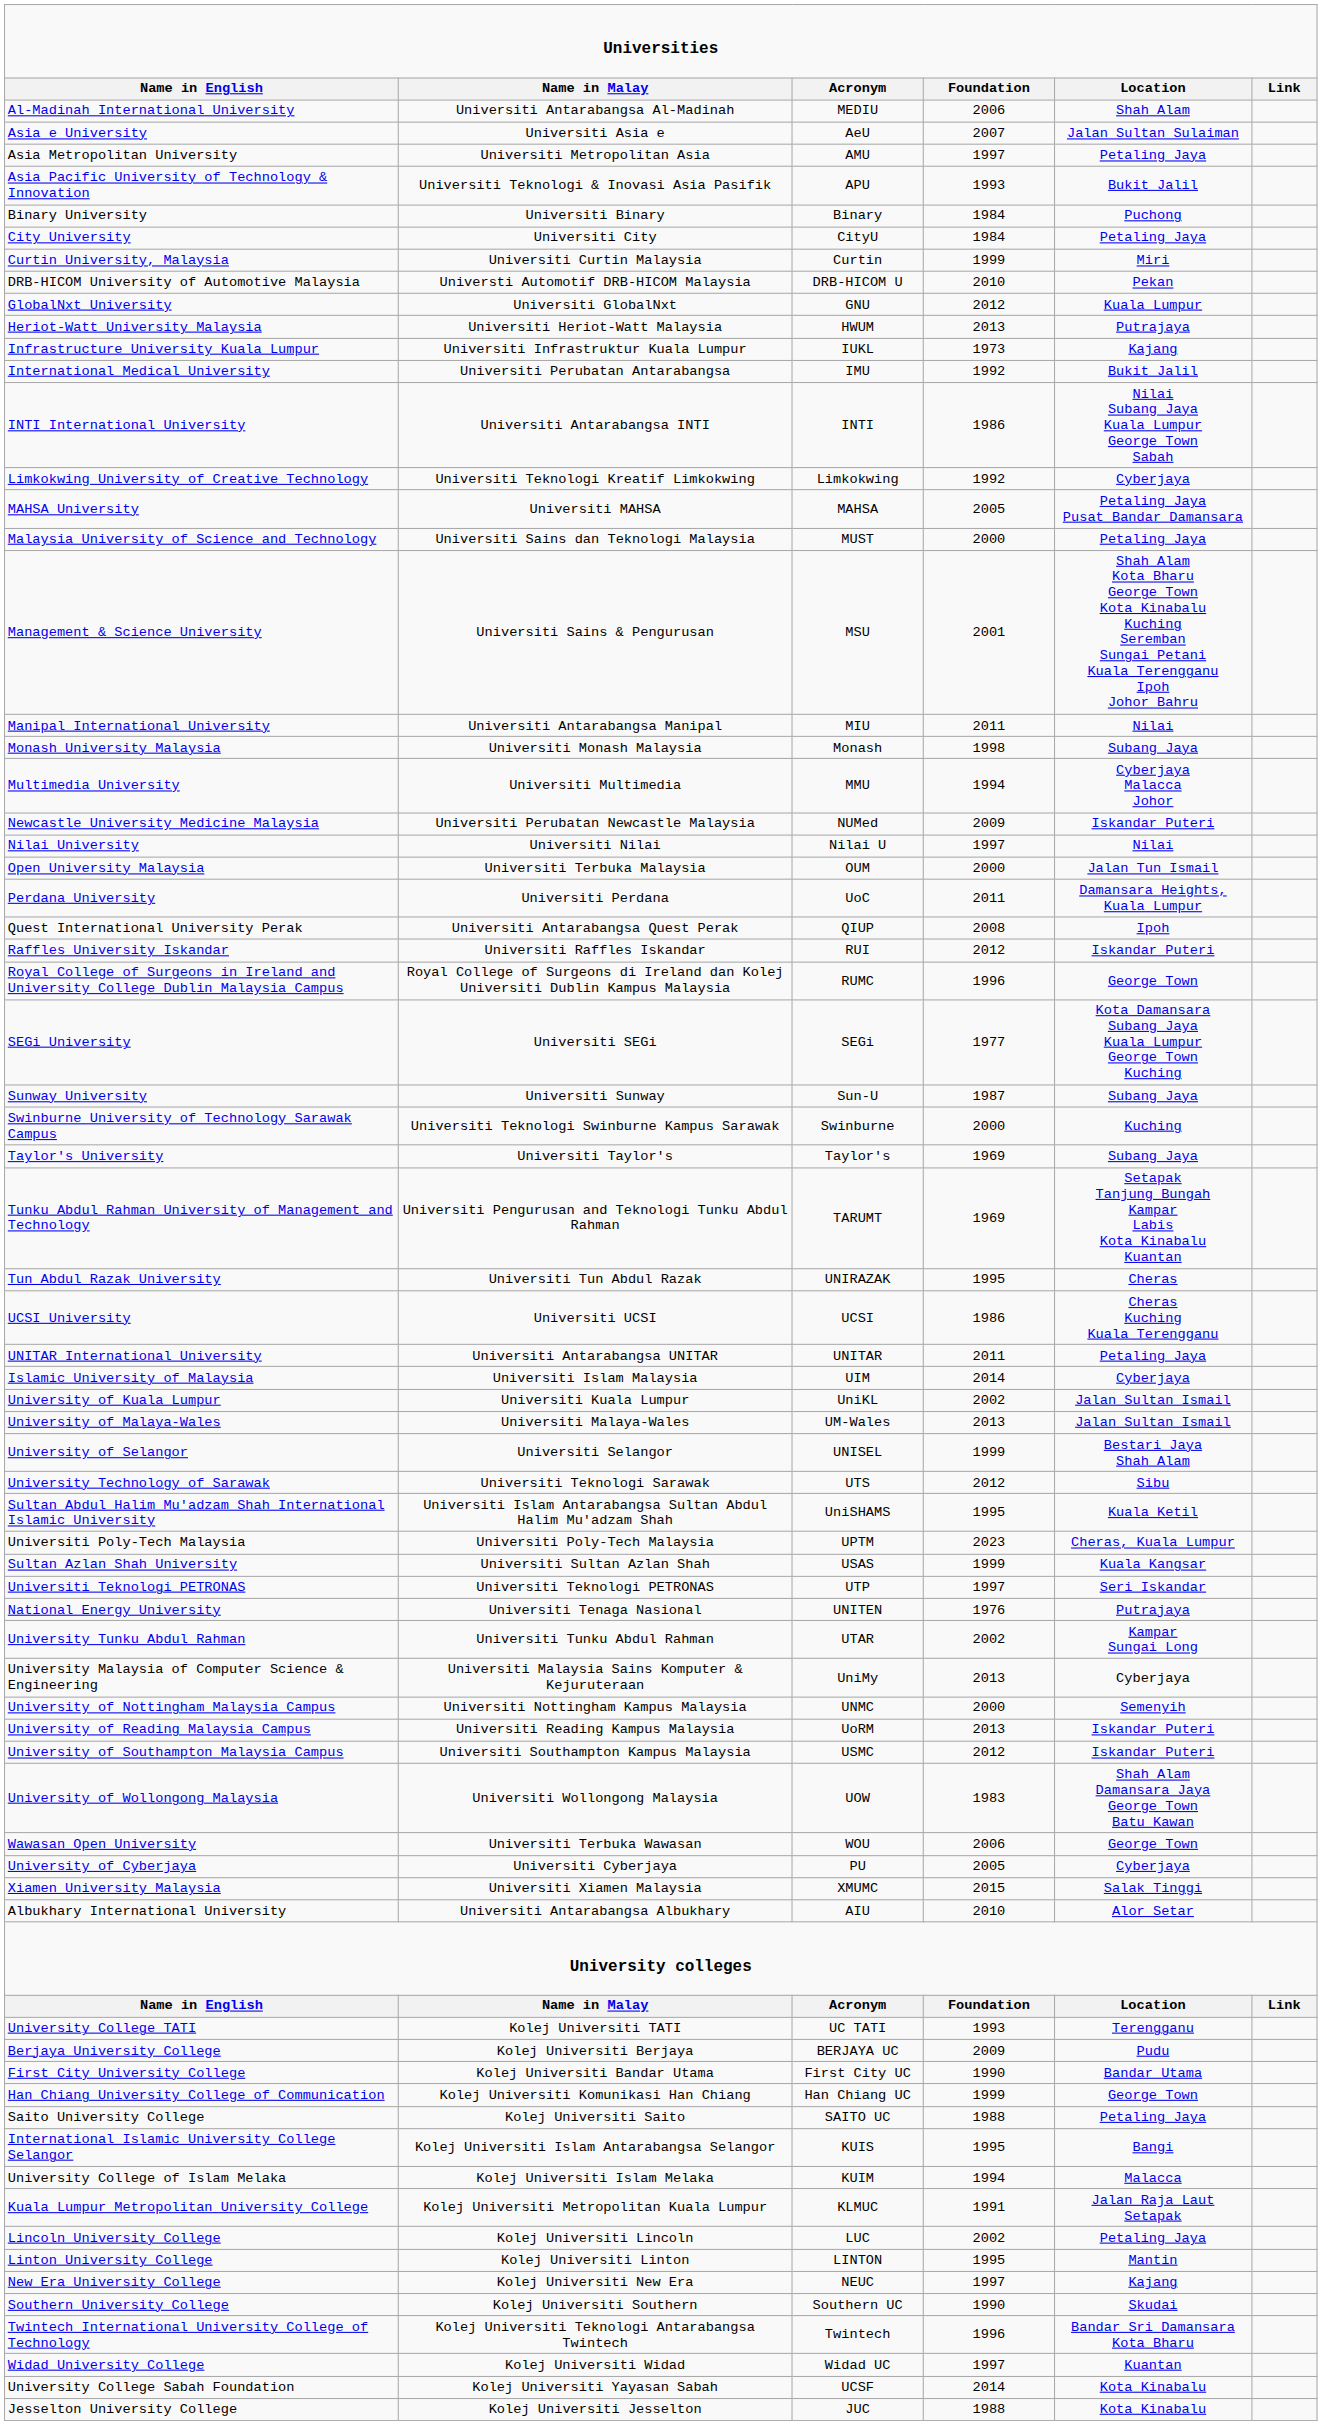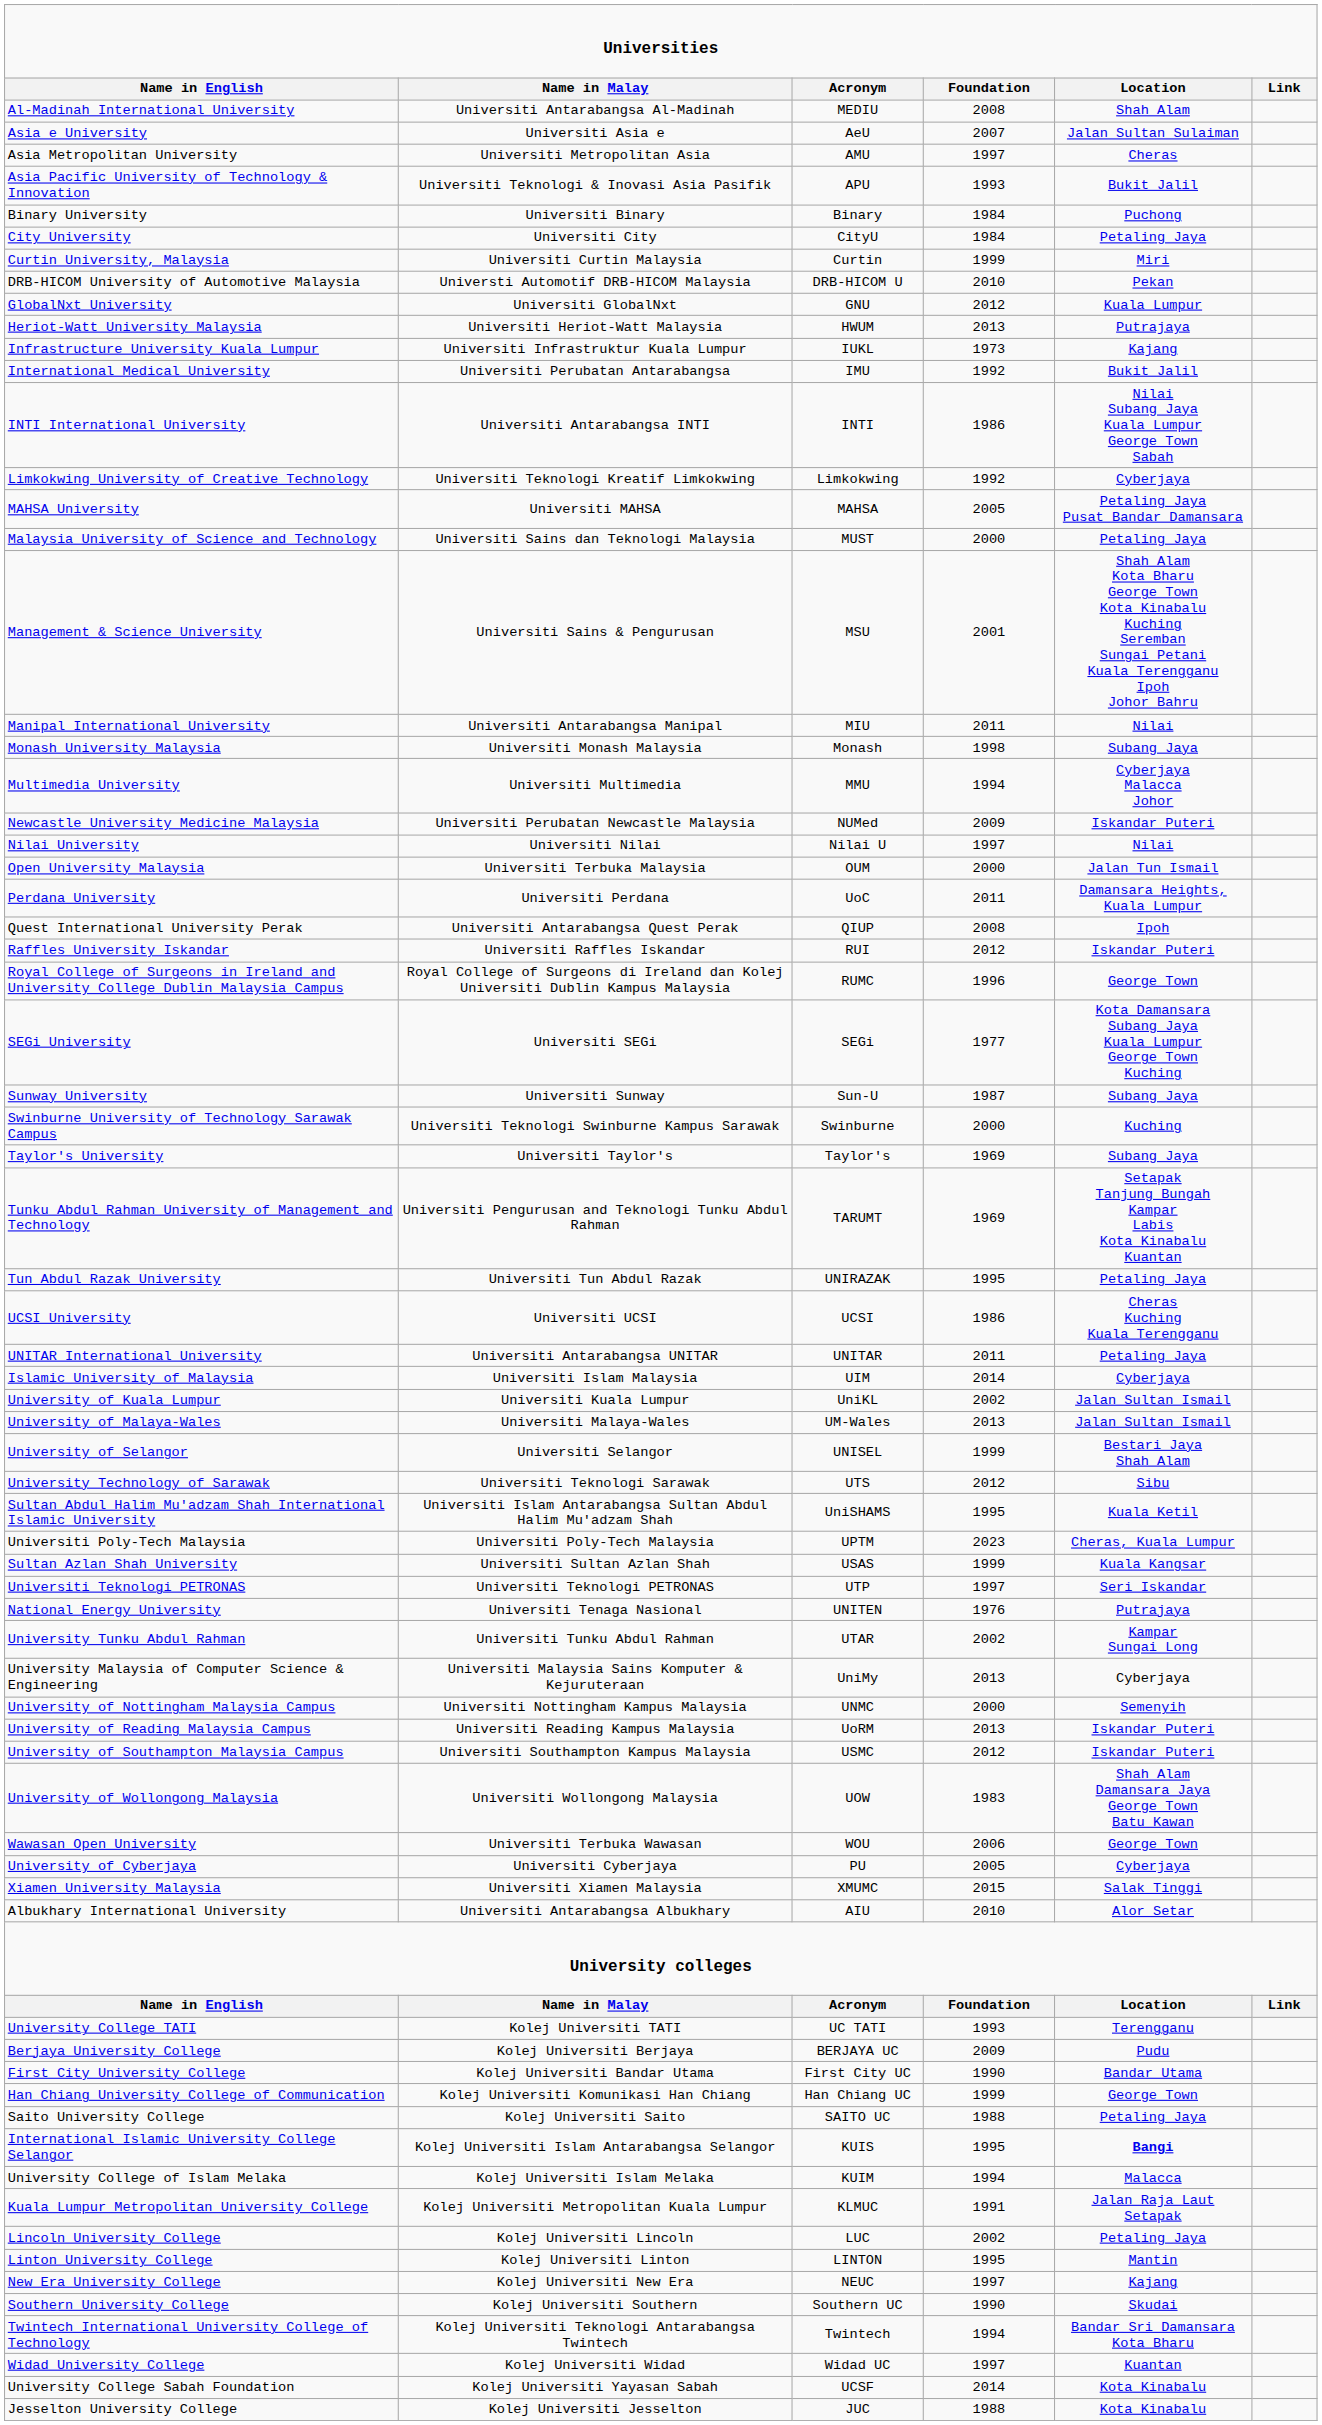(989, 111) 2006 -> (989, 111) 2008
(1153, 155) Petaling Jaya -> (1153, 155) Cheras
(1153, 1280) Cheras -> (1153, 1280) Petaling Jaya
(1153, 2147) normal -> (1153, 2147) bold
(989, 2335) 1996 -> (989, 2335) 1994
